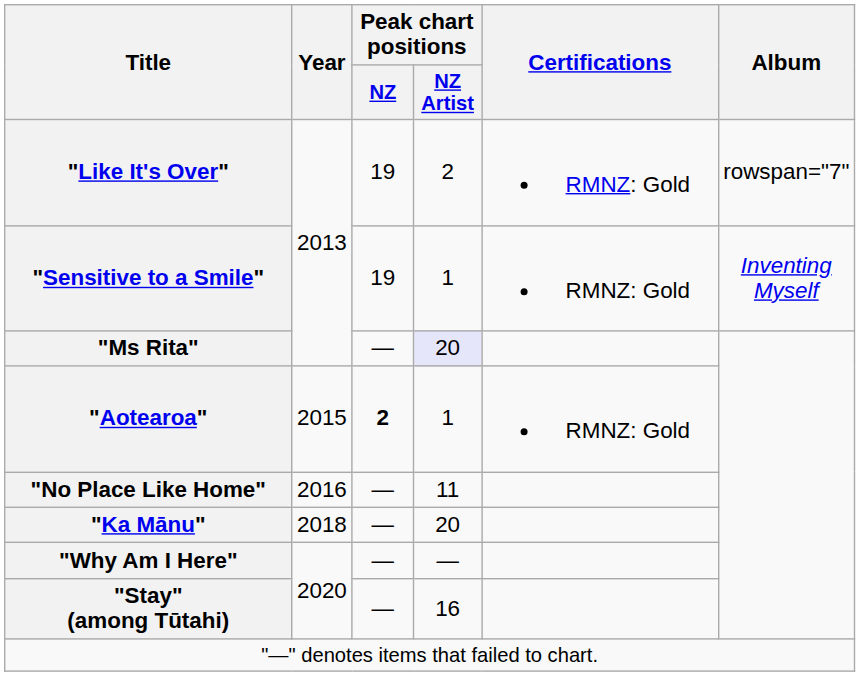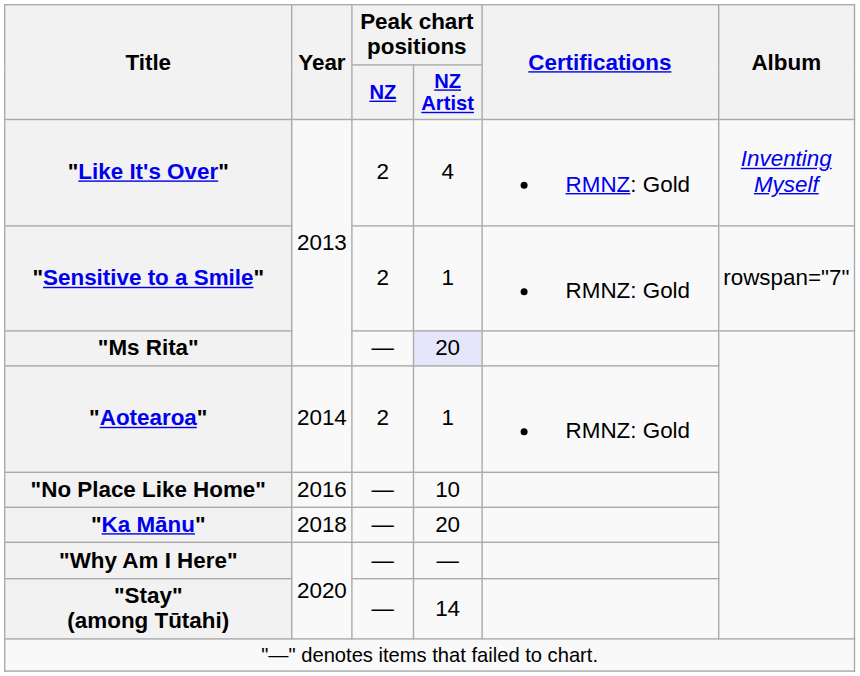(383, 172) 19 -> (383, 172) 2
(448, 172) 2 -> (448, 172) 4
(786, 172) rowspan="7" -> (786, 172) Inventing Myself
(383, 277) 19 -> (383, 277) 2
(786, 277) Inventing Myself -> (786, 277) rowspan="7"
(322, 418) 2015 -> (322, 418) 2014
(383, 418) bold -> (383, 418) normal
(448, 489) 11 -> (448, 489) 10
(448, 608) 16 -> (448, 608) 14
